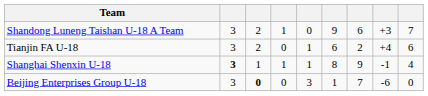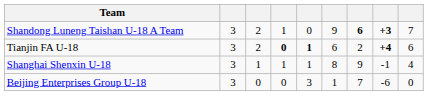(360, 30) normal -> (360, 30) bold
(385, 30) normal -> (385, 30) bold
(284, 47) normal -> (284, 47) bold
(309, 47) normal -> (309, 47) bold
(385, 47) normal -> (385, 47) bold
(233, 64) bold -> (233, 64) normal
(258, 82) bold -> (258, 82) normal
